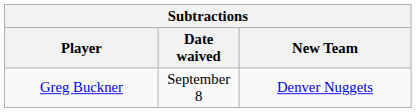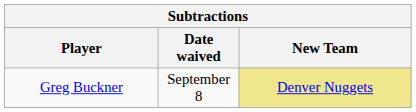(325, 87) no background -> (325, 87) khaki background
